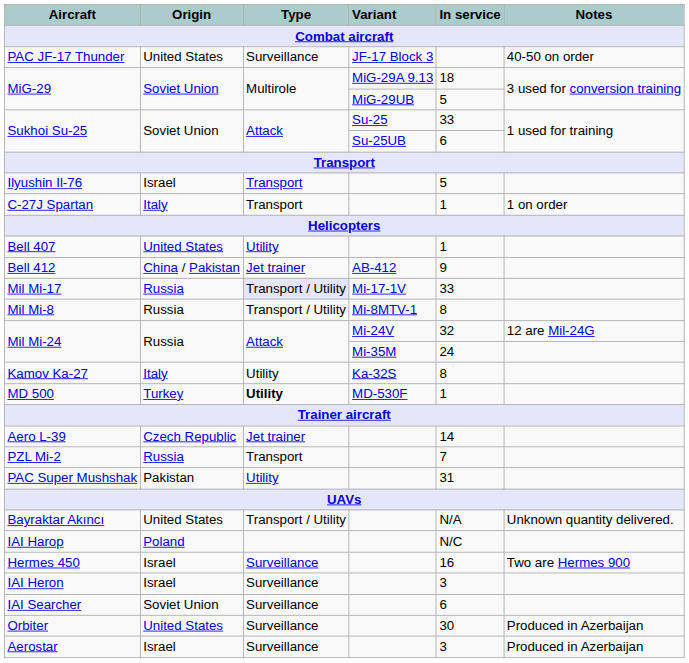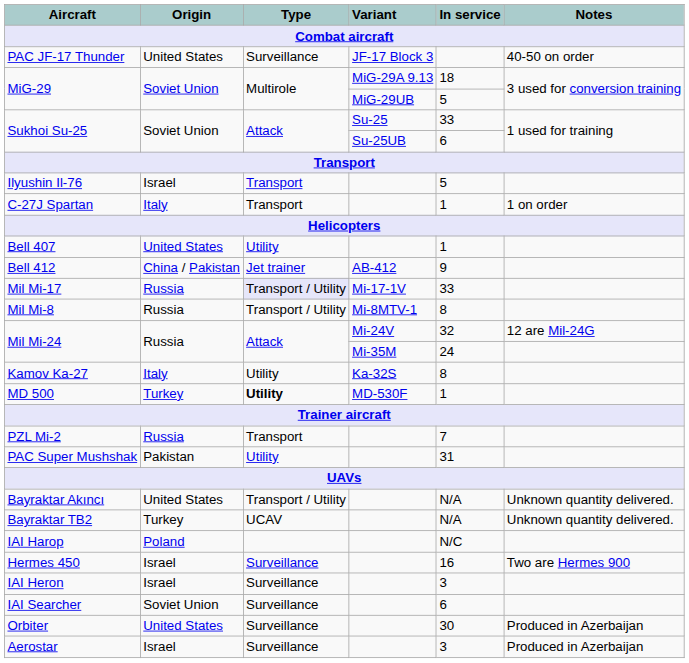- row: (37, 436)
+ row: (50, 520)
